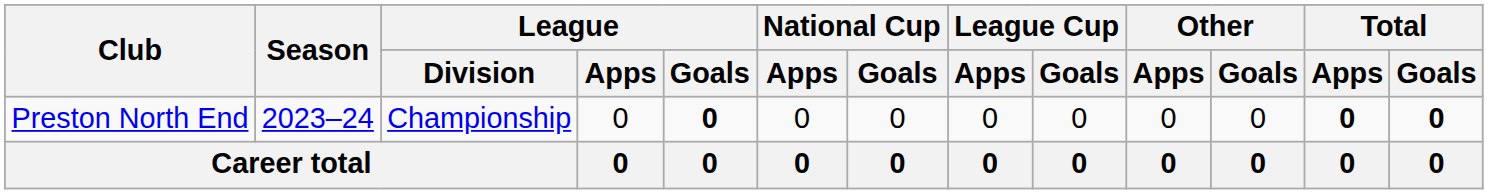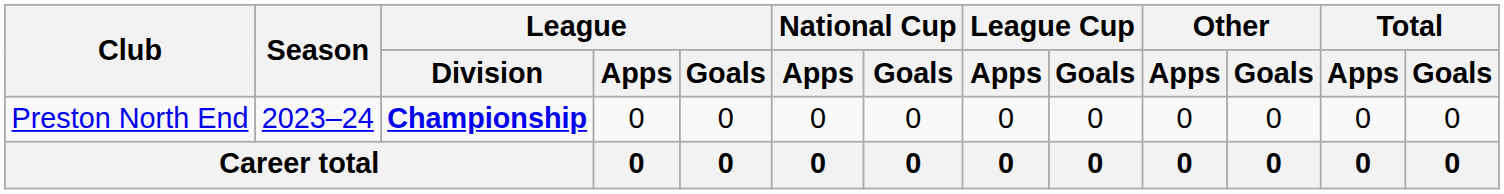(479, 118) normal -> (487, 118) bold
(710, 118) bold -> (726, 118) normal
(1347, 118) bold -> (1363, 118) normal
(1436, 118) bold -> (1452, 118) normal
